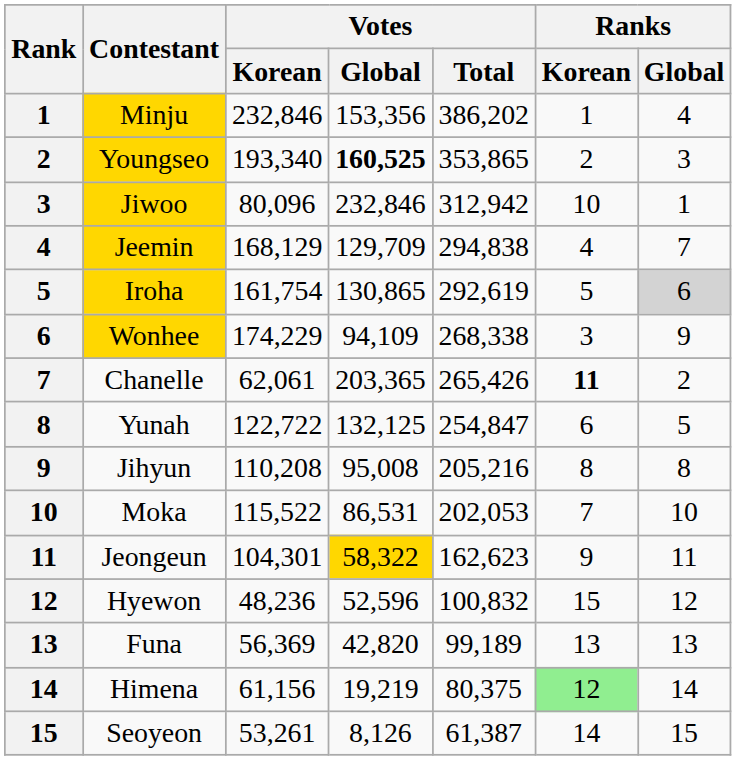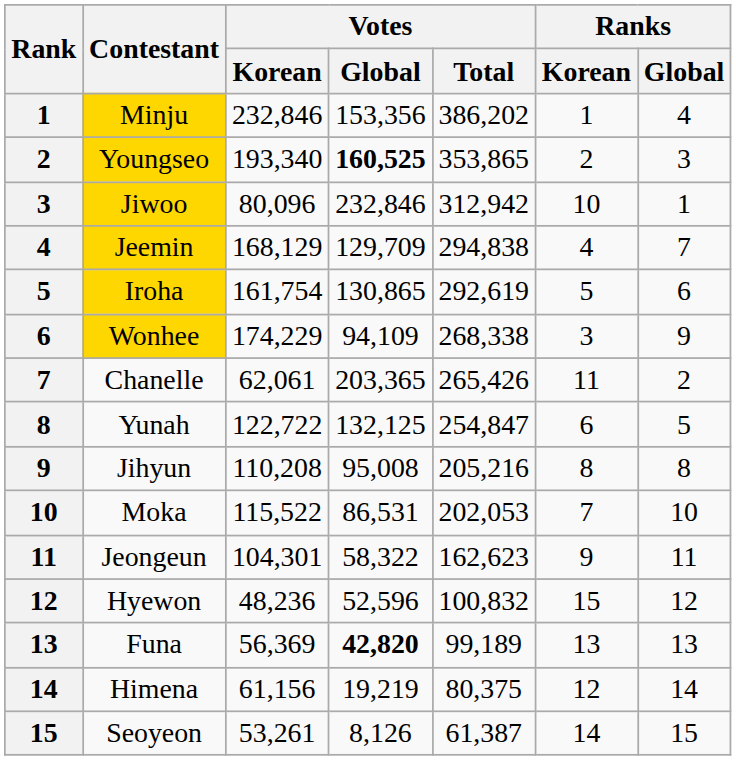(684, 291) lightgrey background -> (684, 291) no background
(586, 379) bold -> (586, 379) normal
(380, 556) gold background -> (380, 556) no background
(380, 644) normal -> (380, 644) bold
(586, 688) lightgreen background -> (586, 688) no background
